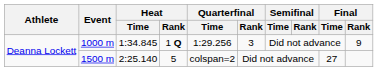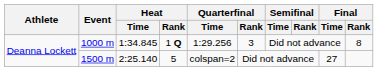(359, 43) 9 -> (359, 43) 8
